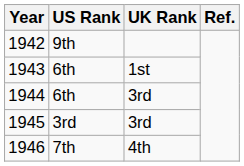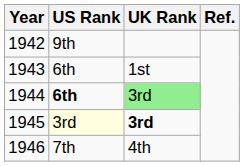(64, 95) normal -> (65, 95) bold
(140, 95) no background -> (140, 95) lightgreen background
(64, 122) no background -> (64, 122) lightyellow background
(140, 122) normal -> (141, 122) bold
